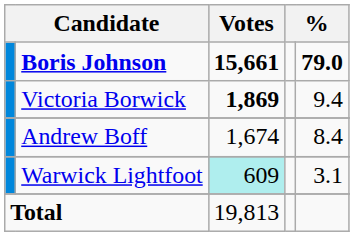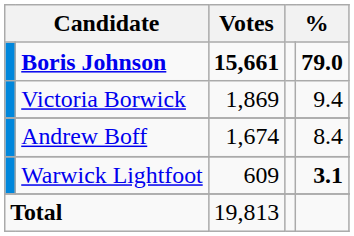(252, 99) bold -> (252, 99) normal
(261, 174) paleturquoise background -> (261, 174) no background
(328, 174) normal -> (328, 174) bold
